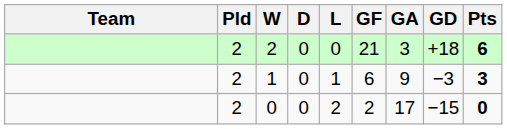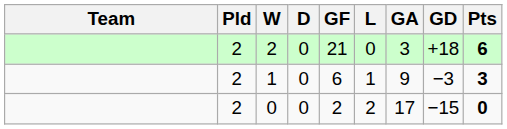columns swapped: (336, 19) <-> (369, 19)
